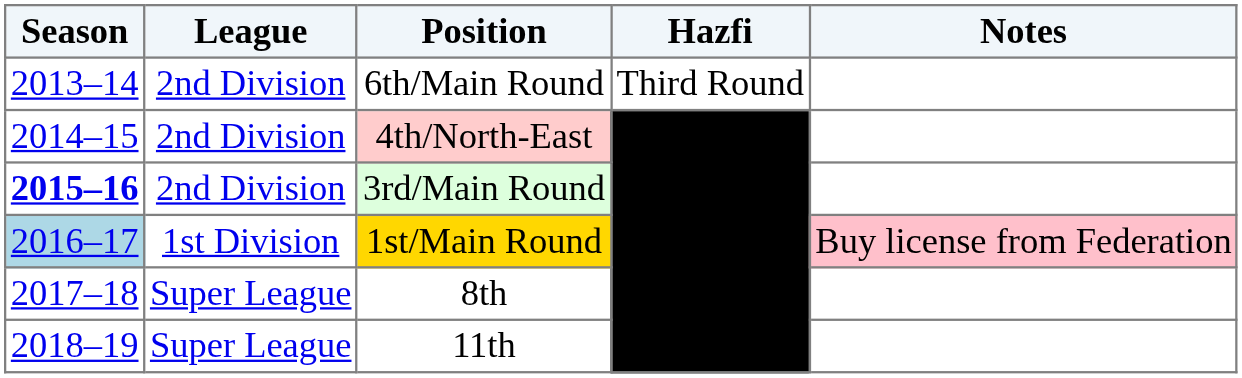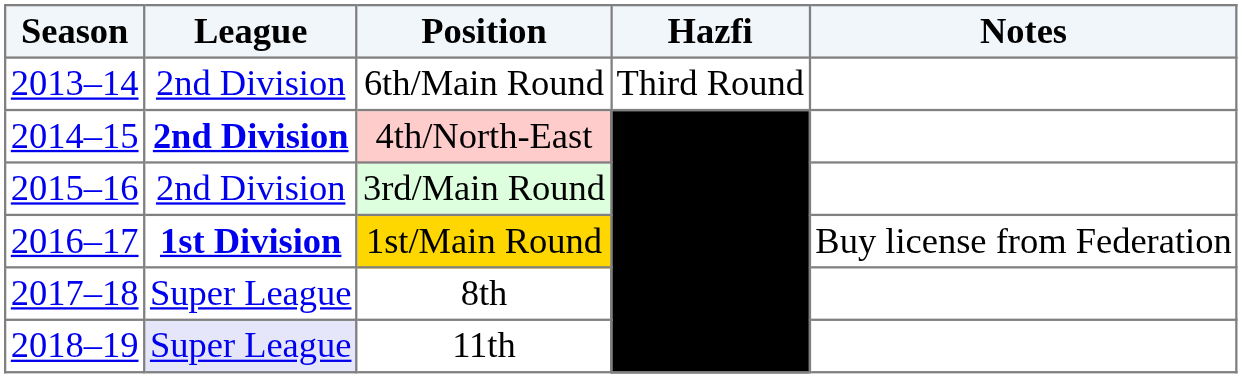(251, 135) normal -> (251, 135) bold
(75, 188) bold -> (75, 188) normal
(75, 240) lightblue background -> (75, 240) no background
(251, 240) normal -> (251, 240) bold
(1024, 240) pink background -> (1024, 240) no background
(251, 345) no background -> (251, 345) lavender background
